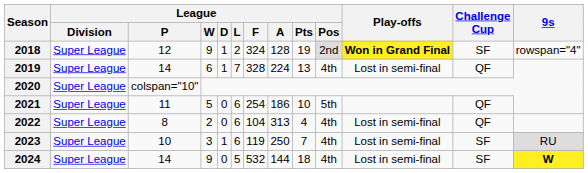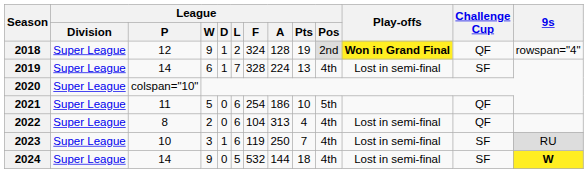(483, 50) SF -> (483, 50) QF
(483, 68) QF -> (483, 68) SF
